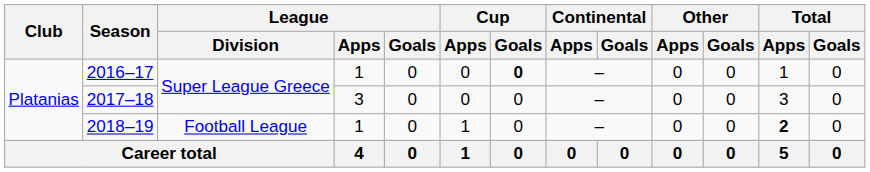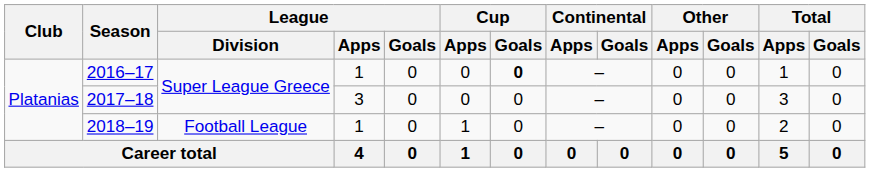(784, 126) bold -> (784, 126) normal
